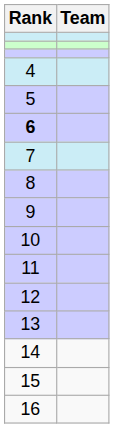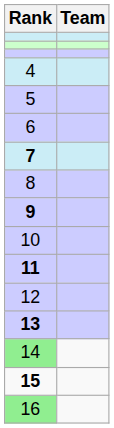(30, 127) bold -> (30, 127) normal
(30, 155) normal -> (30, 155) bold
(30, 212) normal -> (30, 212) bold
(30, 268) normal -> (30, 268) bold
(30, 324) normal -> (30, 324) bold
(30, 352) no background -> (30, 352) lightgreen background
(30, 381) normal -> (30, 381) bold
(30, 409) no background -> (30, 409) lightgreen background
